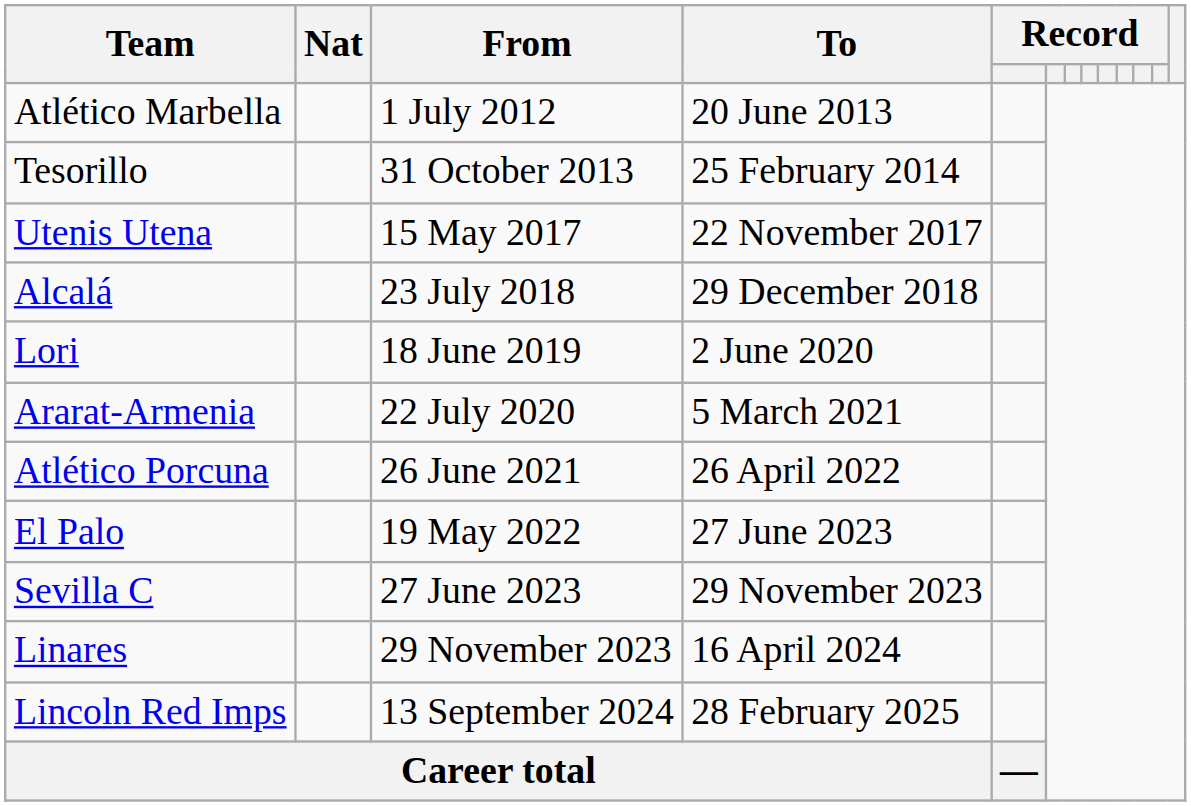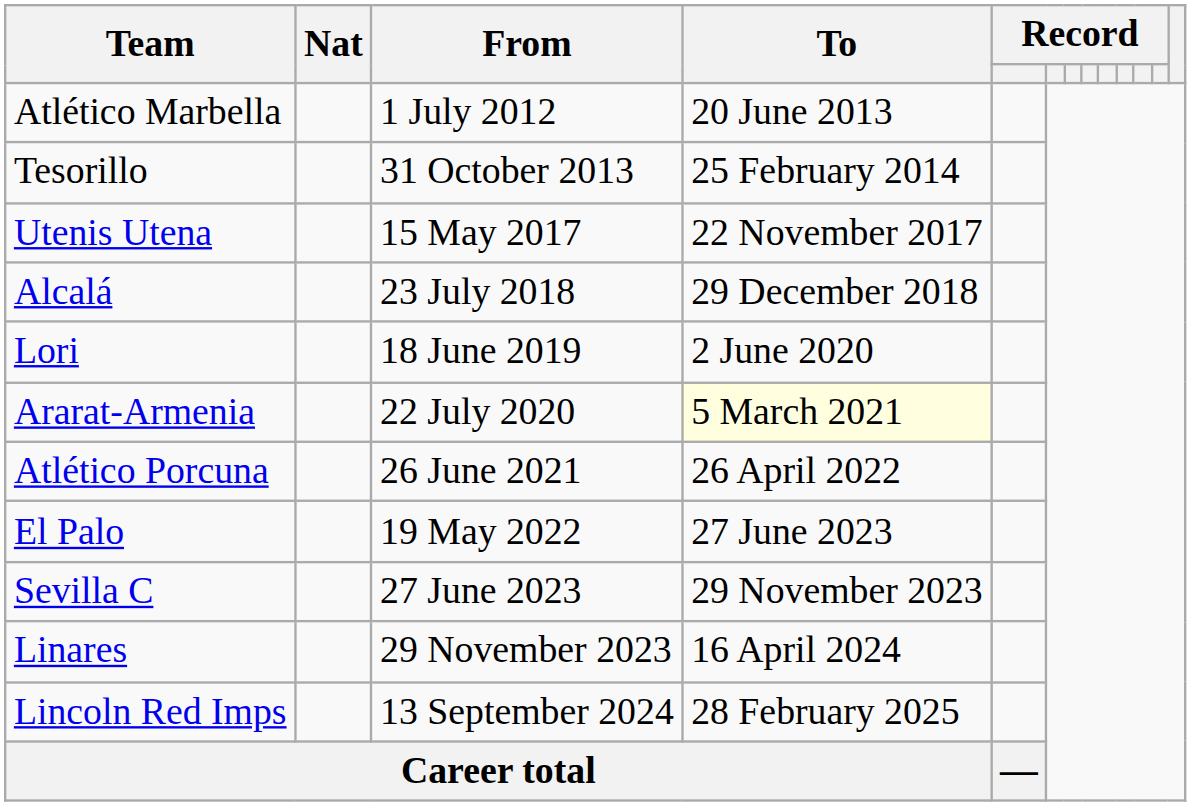(797, 411) no background -> (797, 411) lightyellow background
